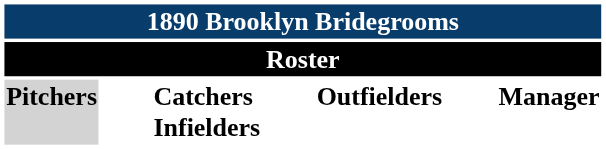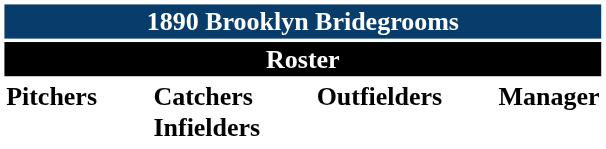(52, 96) lightgrey background -> (52, 96) no background
